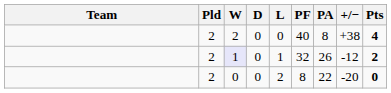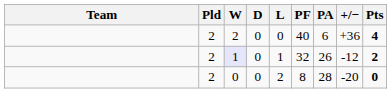(325, 35) 8 -> (325, 35) 6
(350, 35) +38 -> (350, 35) +36
(325, 77) 22 -> (325, 77) 28
